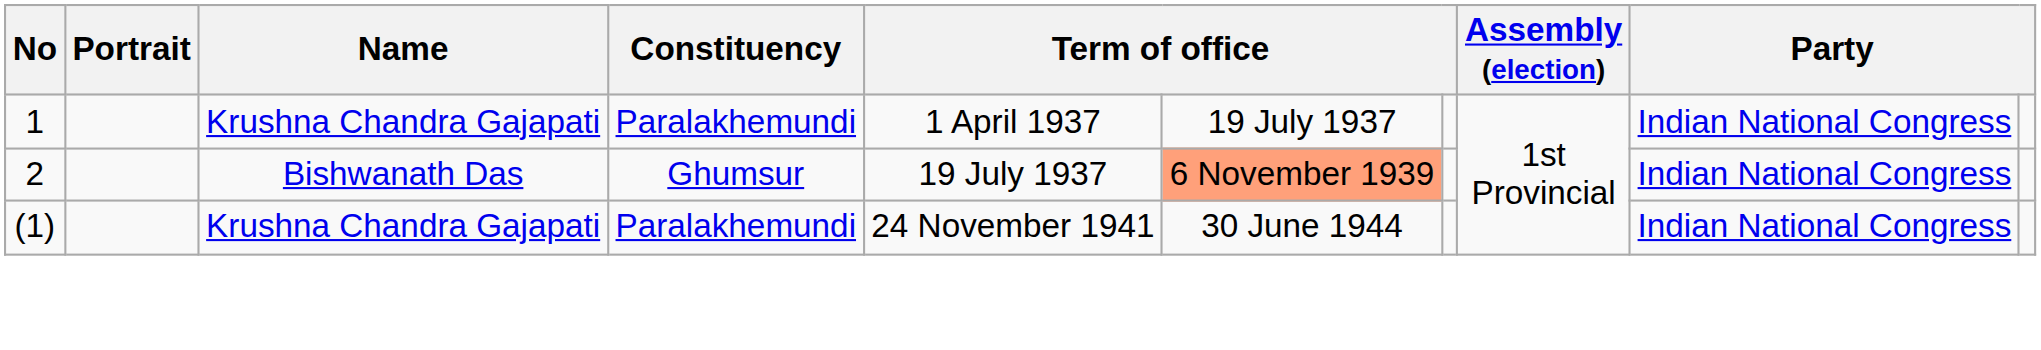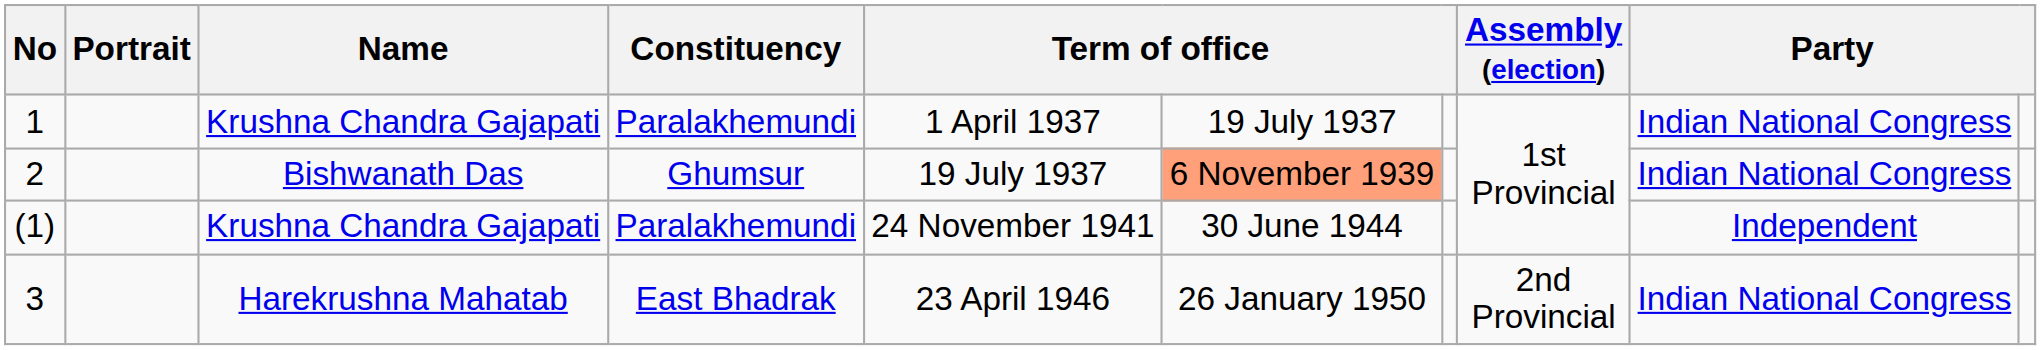(1824, 226) Indian National Congress -> (1824, 226) Independent
+ row: (35, 298)
